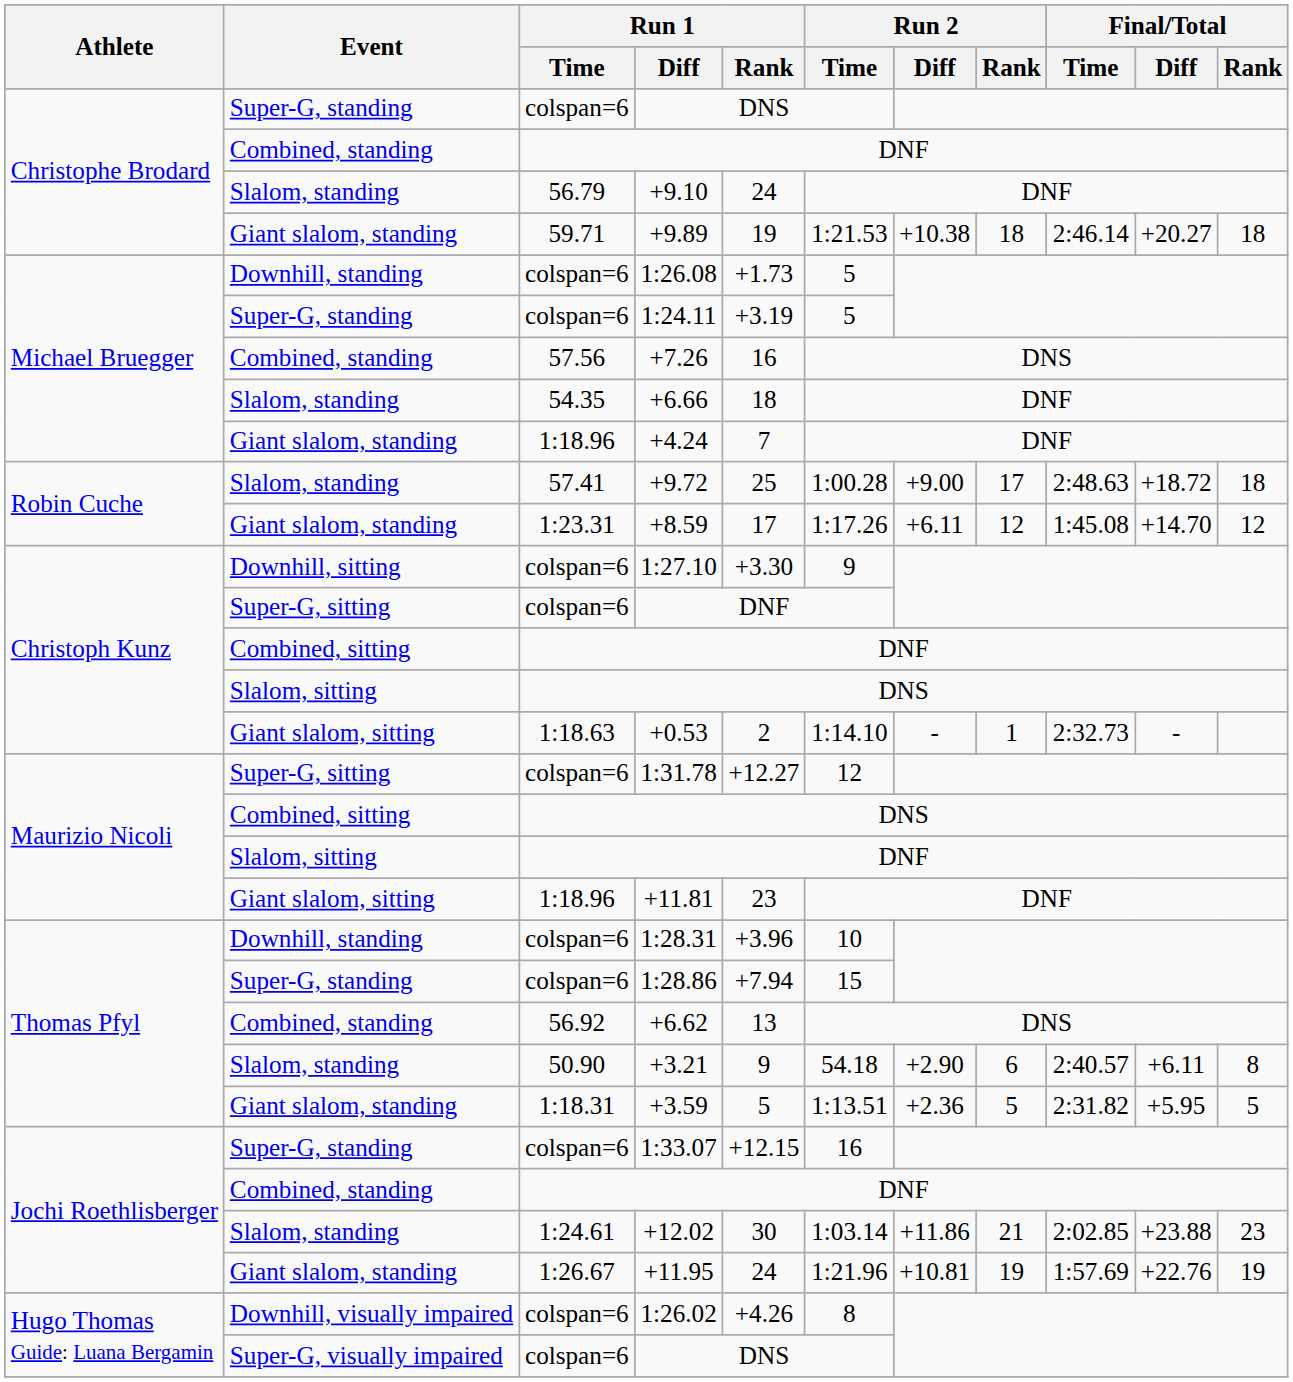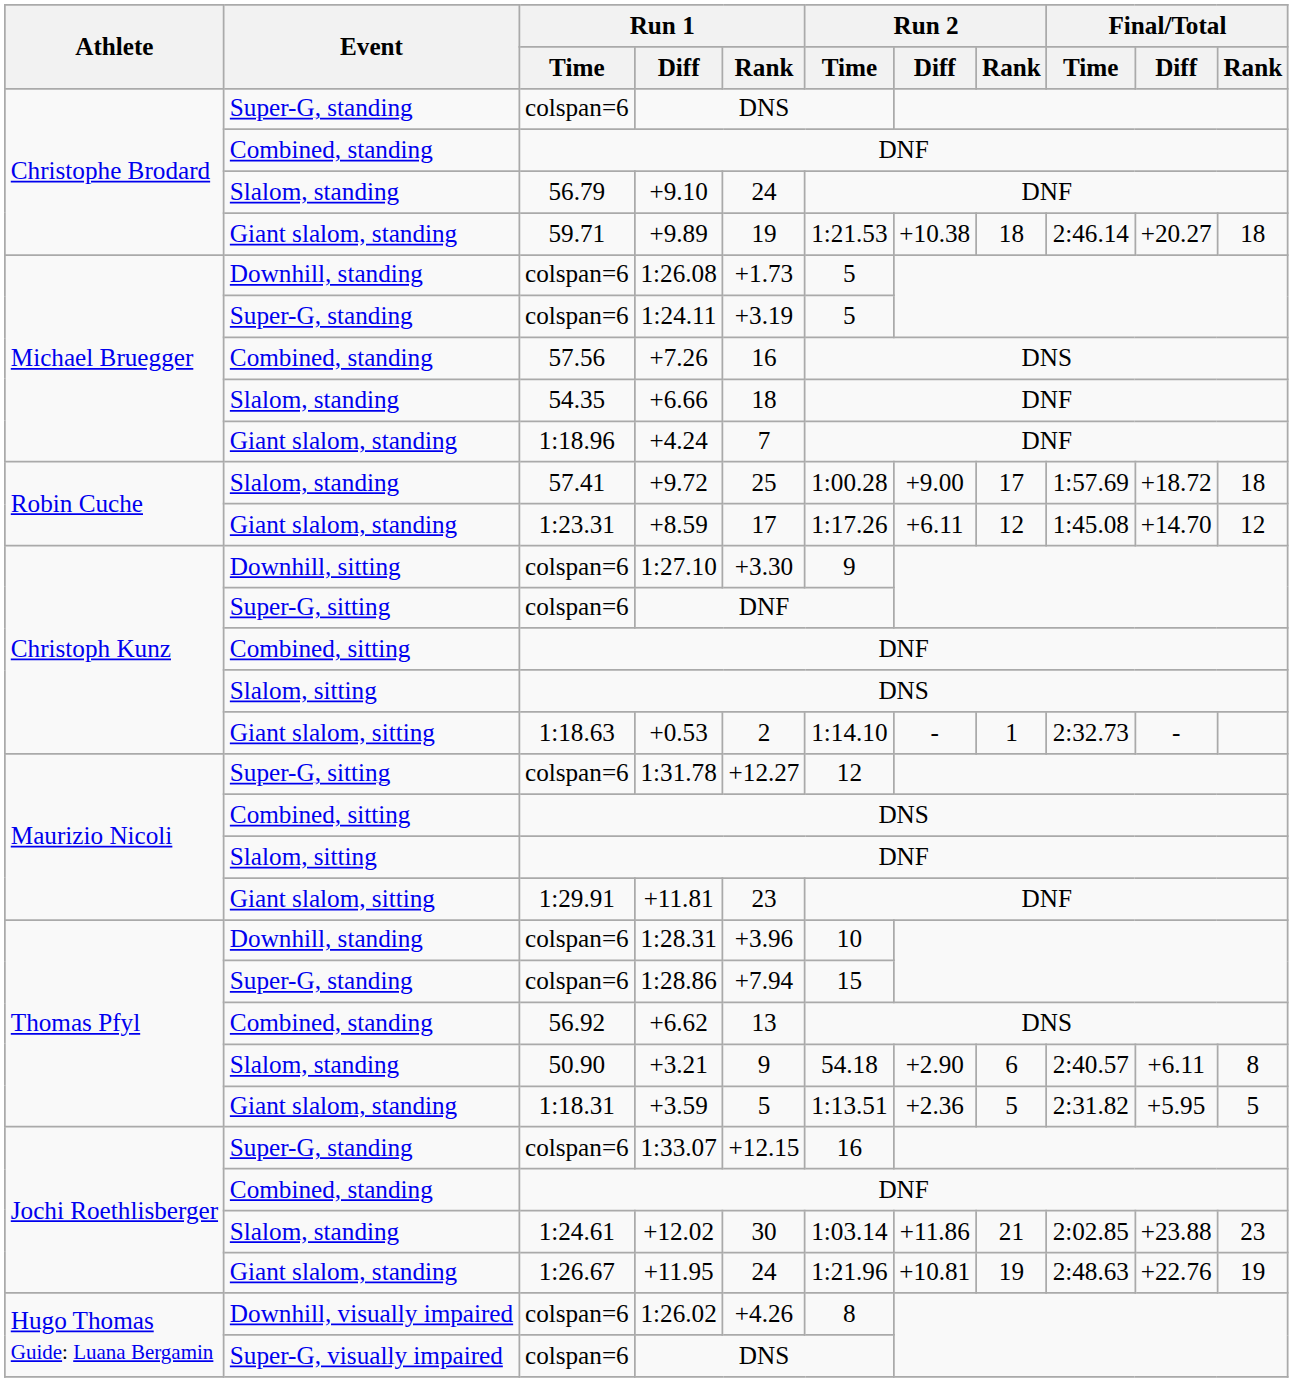(1091, 482) 2:48.63 -> (1091, 482) 1:57.69
(577, 898) 1:18.96 -> (577, 898) 1:29.91
(1091, 1272) 1:57.69 -> (1091, 1272) 2:48.63
